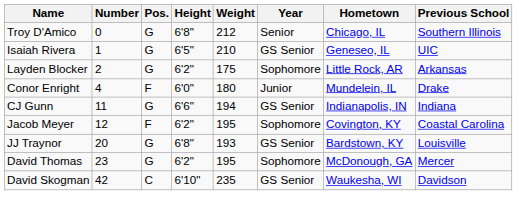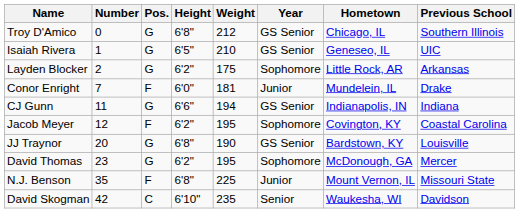(277, 32) Senior -> (287, 32) GS Senior
(98, 87) 4 -> (98, 87) 7
(226, 87) 180 -> (226, 87) 181
(226, 143) 193 -> (226, 143) 190
+ row: (39, 180)
(287, 180) GS Senior -> (277, 198) Senior
